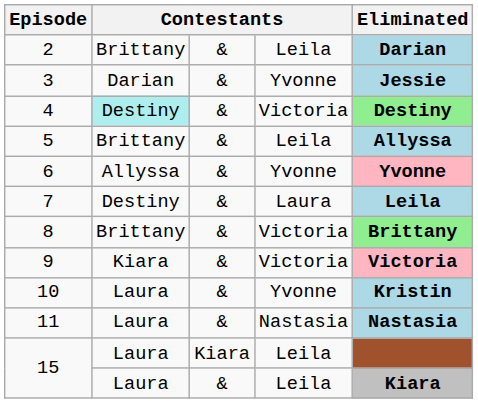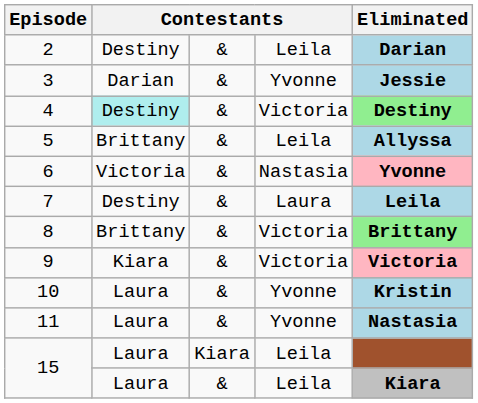(141, 50) Brittany -> (141, 50) Destiny
(141, 171) Allyssa -> (141, 171) Victoria
(303, 171) Yvonne -> (303, 171) Nastasia
(303, 323) Nastasia -> (303, 323) Yvonne
